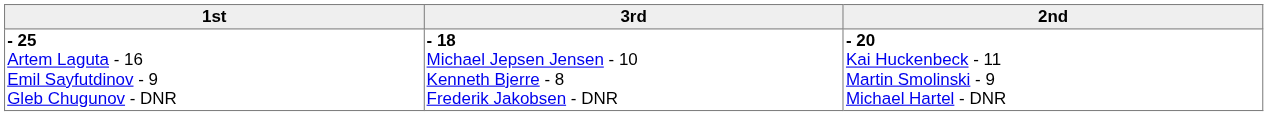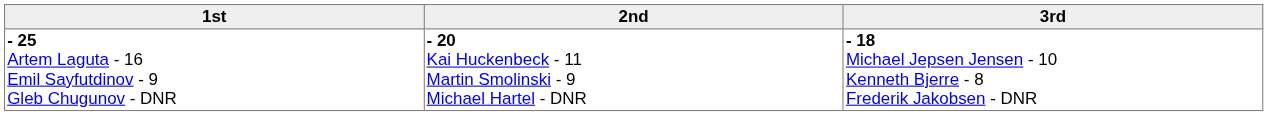columns swapped: (1053, 16) <-> (634, 16)
